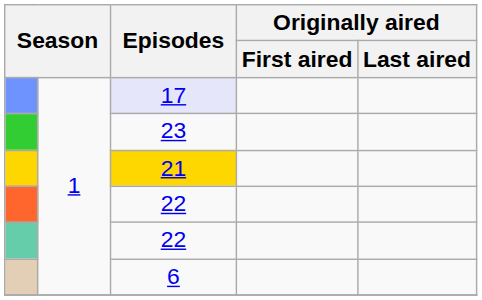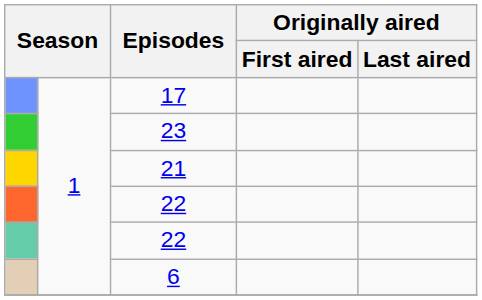(173, 95) lavender background -> (173, 95) no background
(173, 167) gold background -> (173, 167) no background
